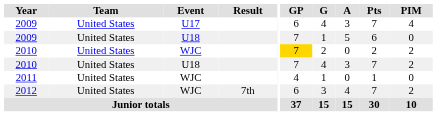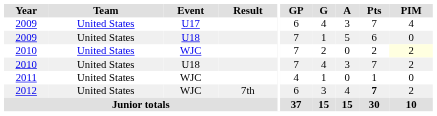(296, 51) gold background -> (296, 51) no background
(411, 51) no background -> (411, 51) lightyellow background
(374, 91) normal -> (374, 91) bold
